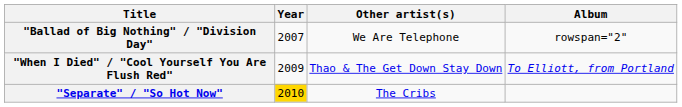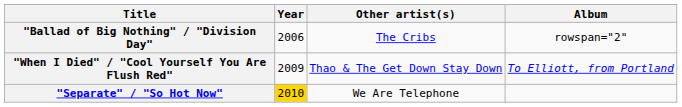(291, 38) 2007 -> (291, 38) 2006
(406, 38) We Are Telephone -> (406, 38) The Cribs
(406, 93) The Cribs -> (406, 93) We Are Telephone
